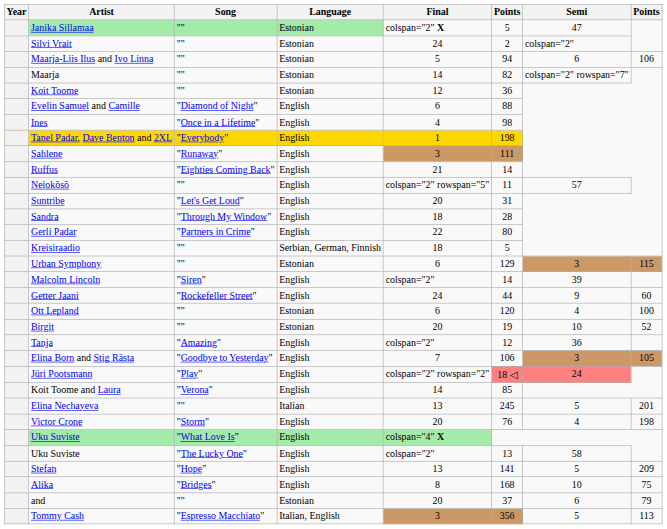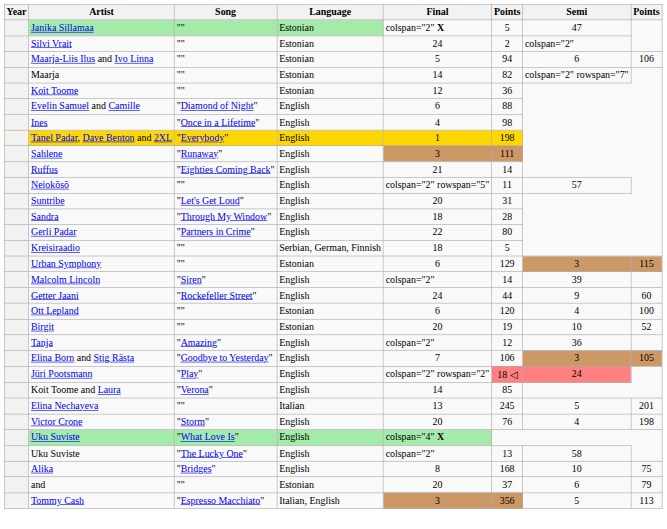- row: (44, 469)
